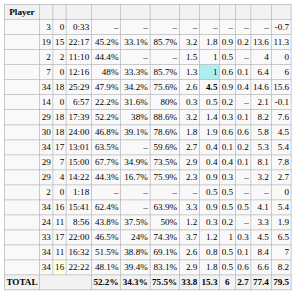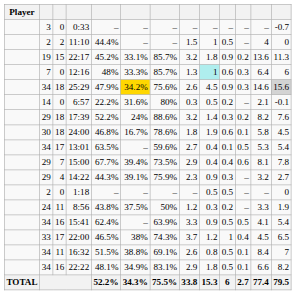rows swapped: (79, 57) <-> (79, 42)
(243, 72) 0.1 -> (243, 72) 0.3
(136, 87) no background -> (136, 87) gold background
(212, 87) bold -> (212, 87) normal
(243, 87) 0.4 -> (243, 87) 0.3
(281, 87) no background -> (281, 87) lightgrey background
(139, 117) 38% -> (139, 117) 24%
(243, 117) 0.1 -> (243, 117) 0.2
(136, 132) 39.1% -> (136, 132) 16.7%
(243, 132) 0.6 -> (243, 132) 0.1
(243, 147) 0.2 -> (243, 147) 0.5
(136, 162) 34.9% -> (136, 162) 39.4%
(243, 162) 0.1 -> (243, 162) 0.6
(136, 177) 16.7% -> (136, 177) 39.1%
rows swapped: (79, 207) <-> (81, 222)
(139, 237) 24% -> (139, 237) 38%
(243, 237) 0.3 -> (243, 237) 0.4
(60, 267) lightyellow background -> (60, 267) no background
(136, 267) 39.4% -> (136, 267) 34.9%
(243, 267) 0.6 -> (243, 267) 0.1
